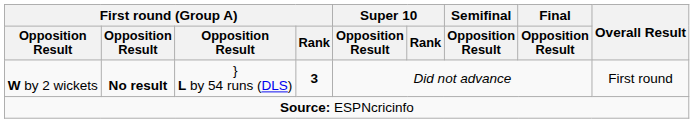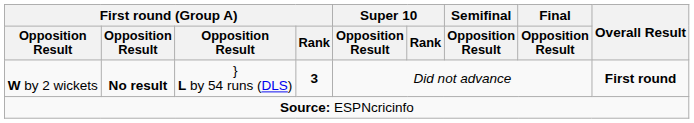(641, 79) normal -> (641, 79) bold
